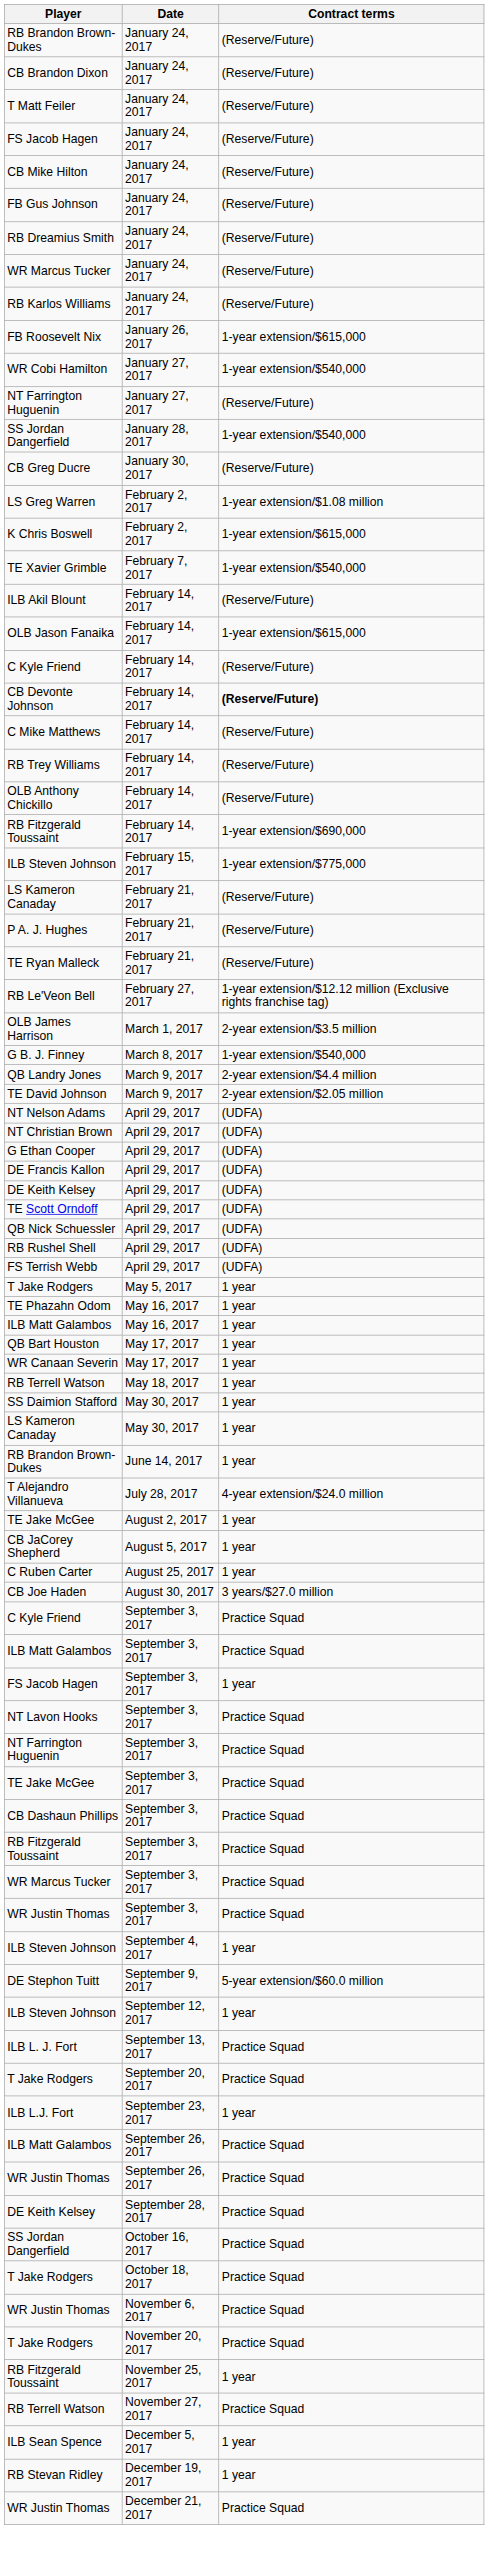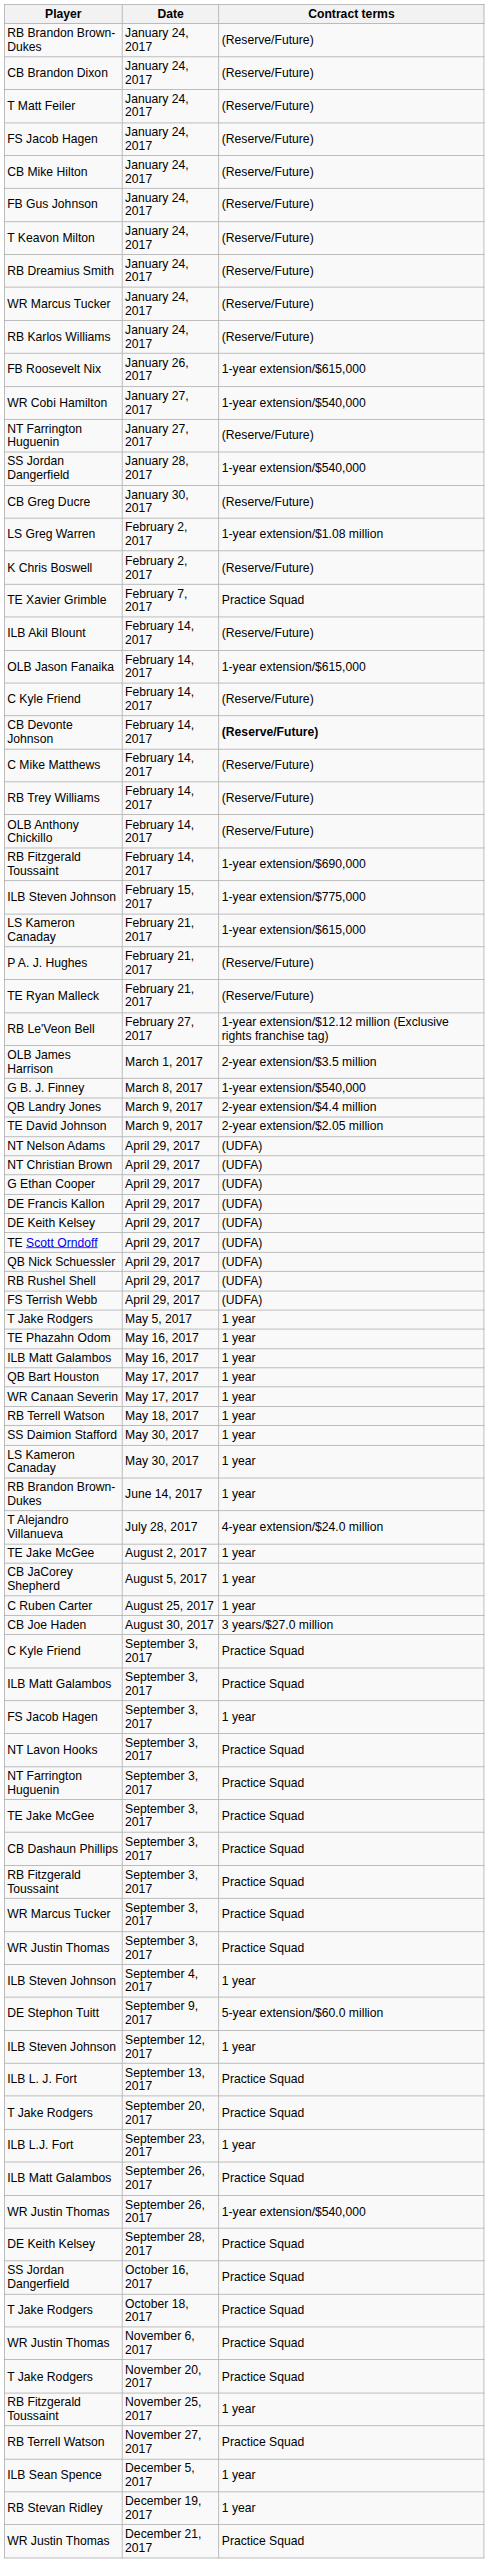+ row: (51, 238)
(294, 534) 1-year extension/$615,000 -> (268, 567) (Reserve/Future)
(294, 567) 1-year extension/$540,000 -> (263, 600) Practice Squad
(268, 897) (Reserve/Future) -> (294, 930) 1-year extension/$615,000
(263, 2178) Practice Squad -> (294, 2211) 1-year extension/$540,000
